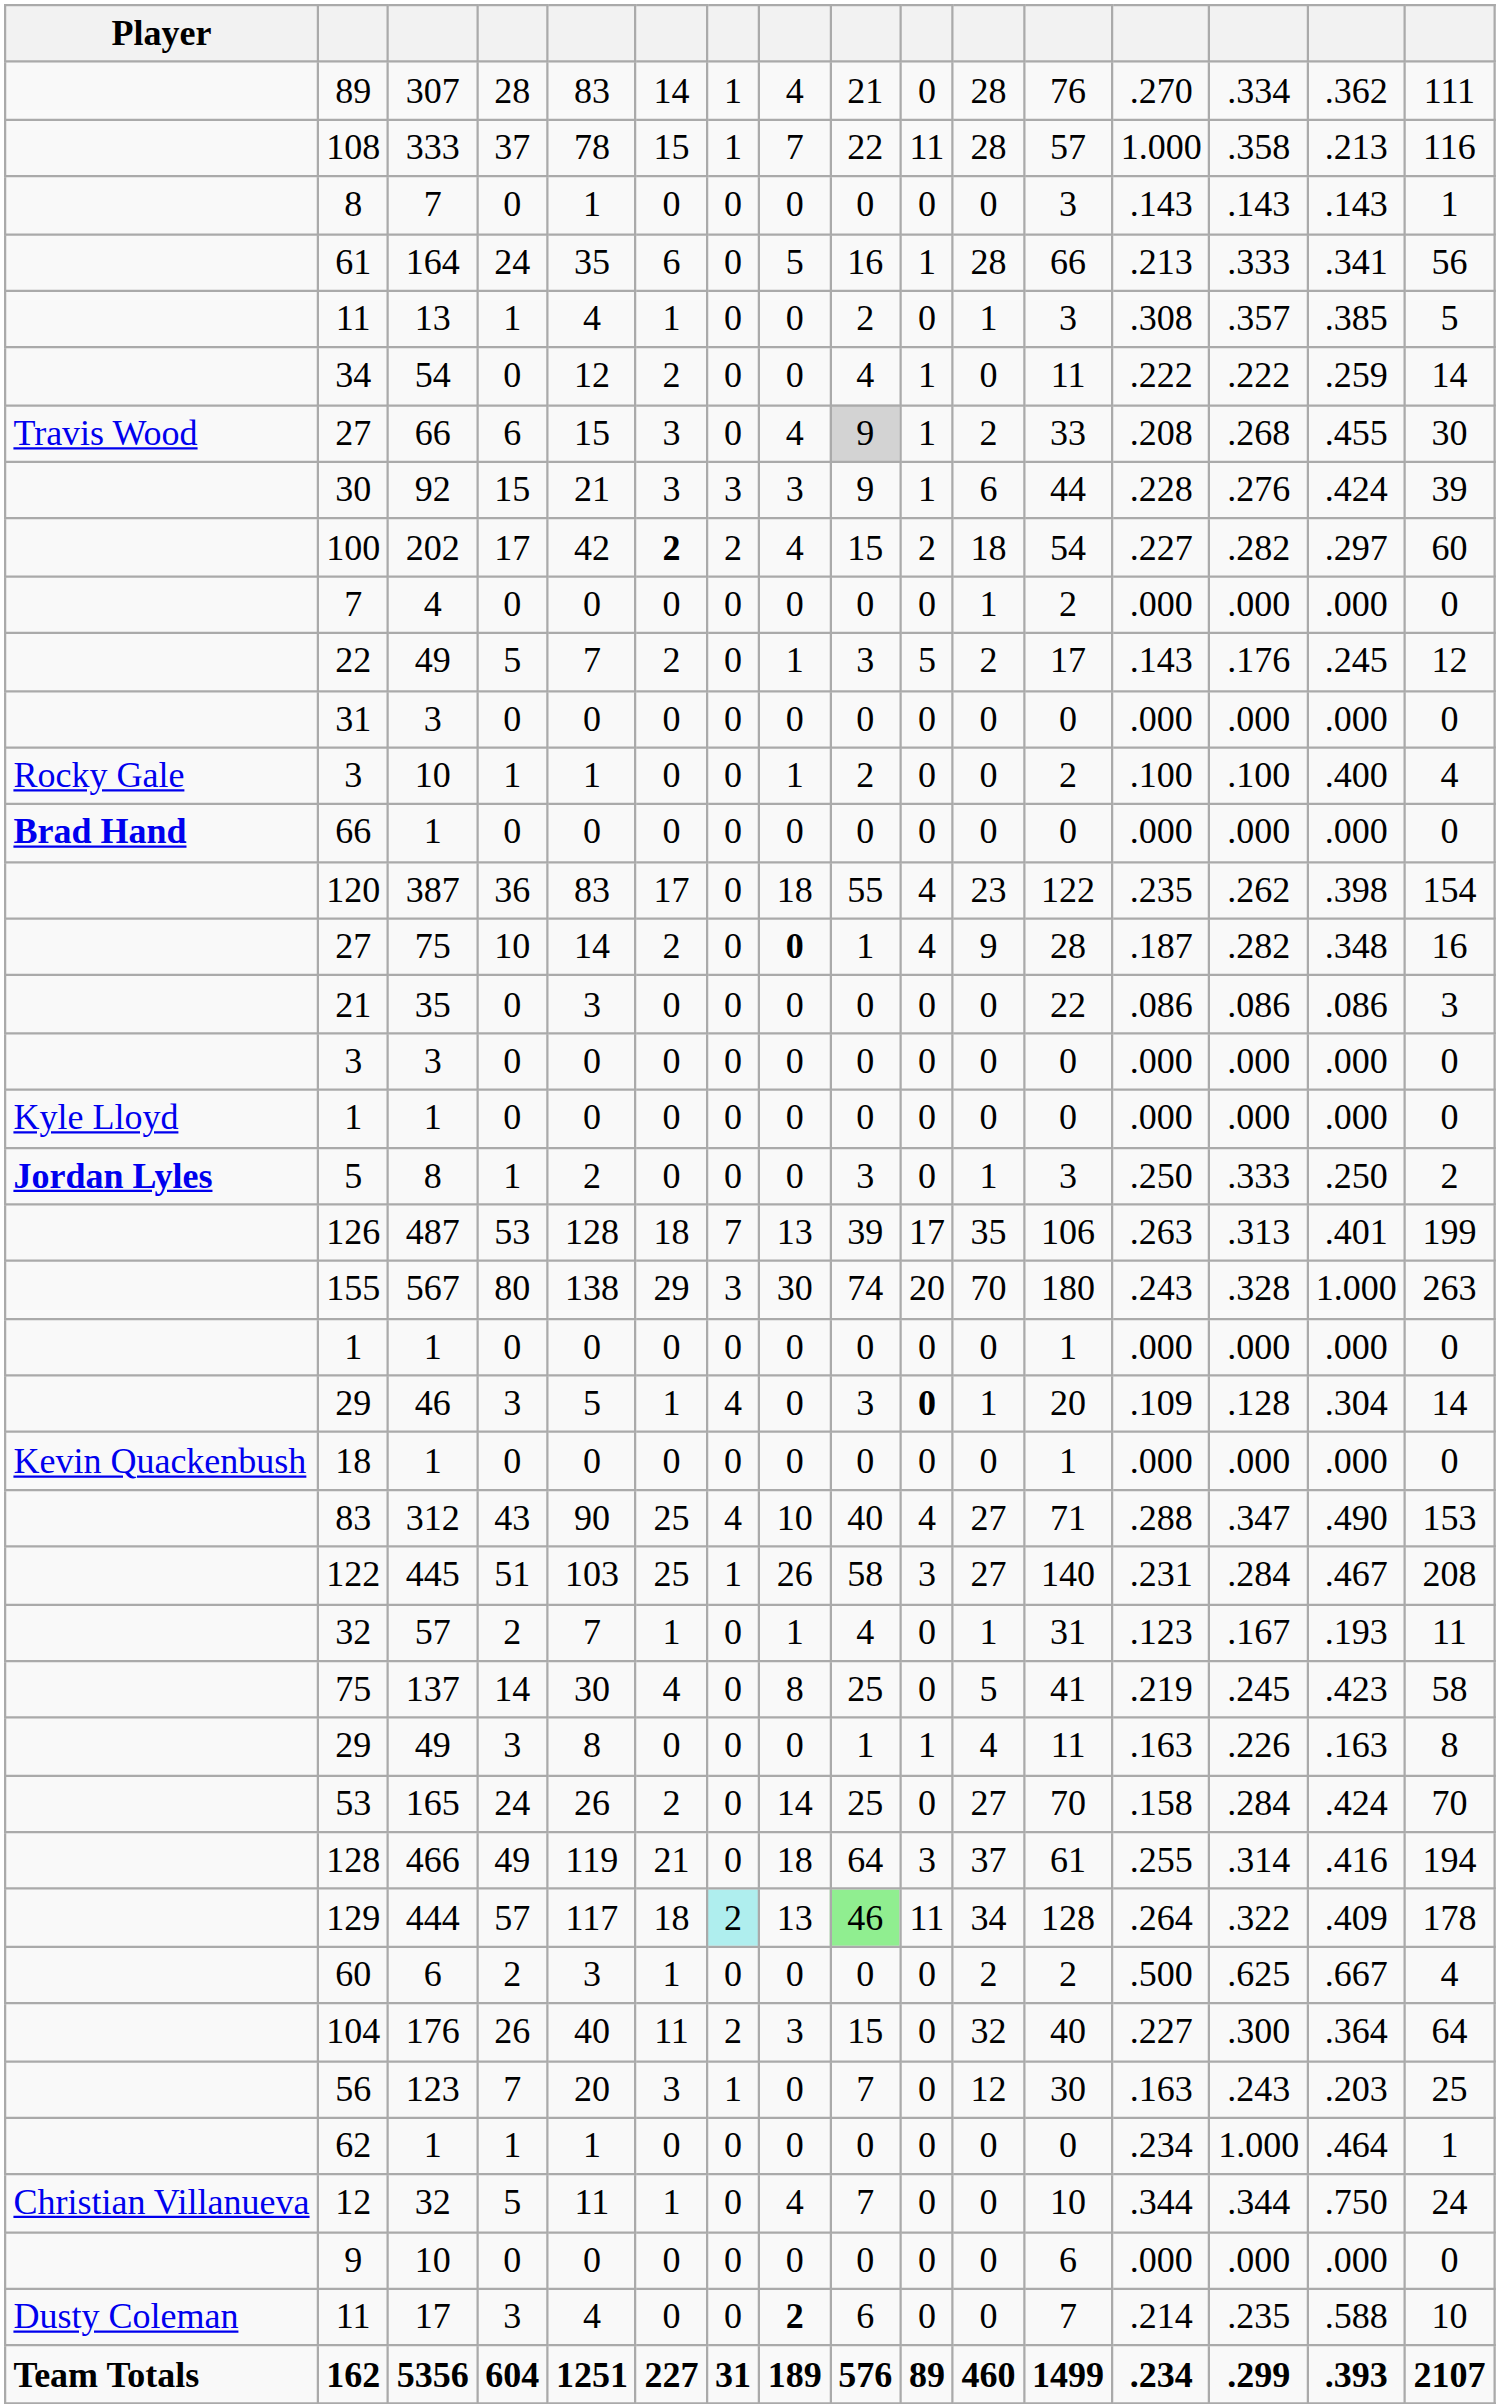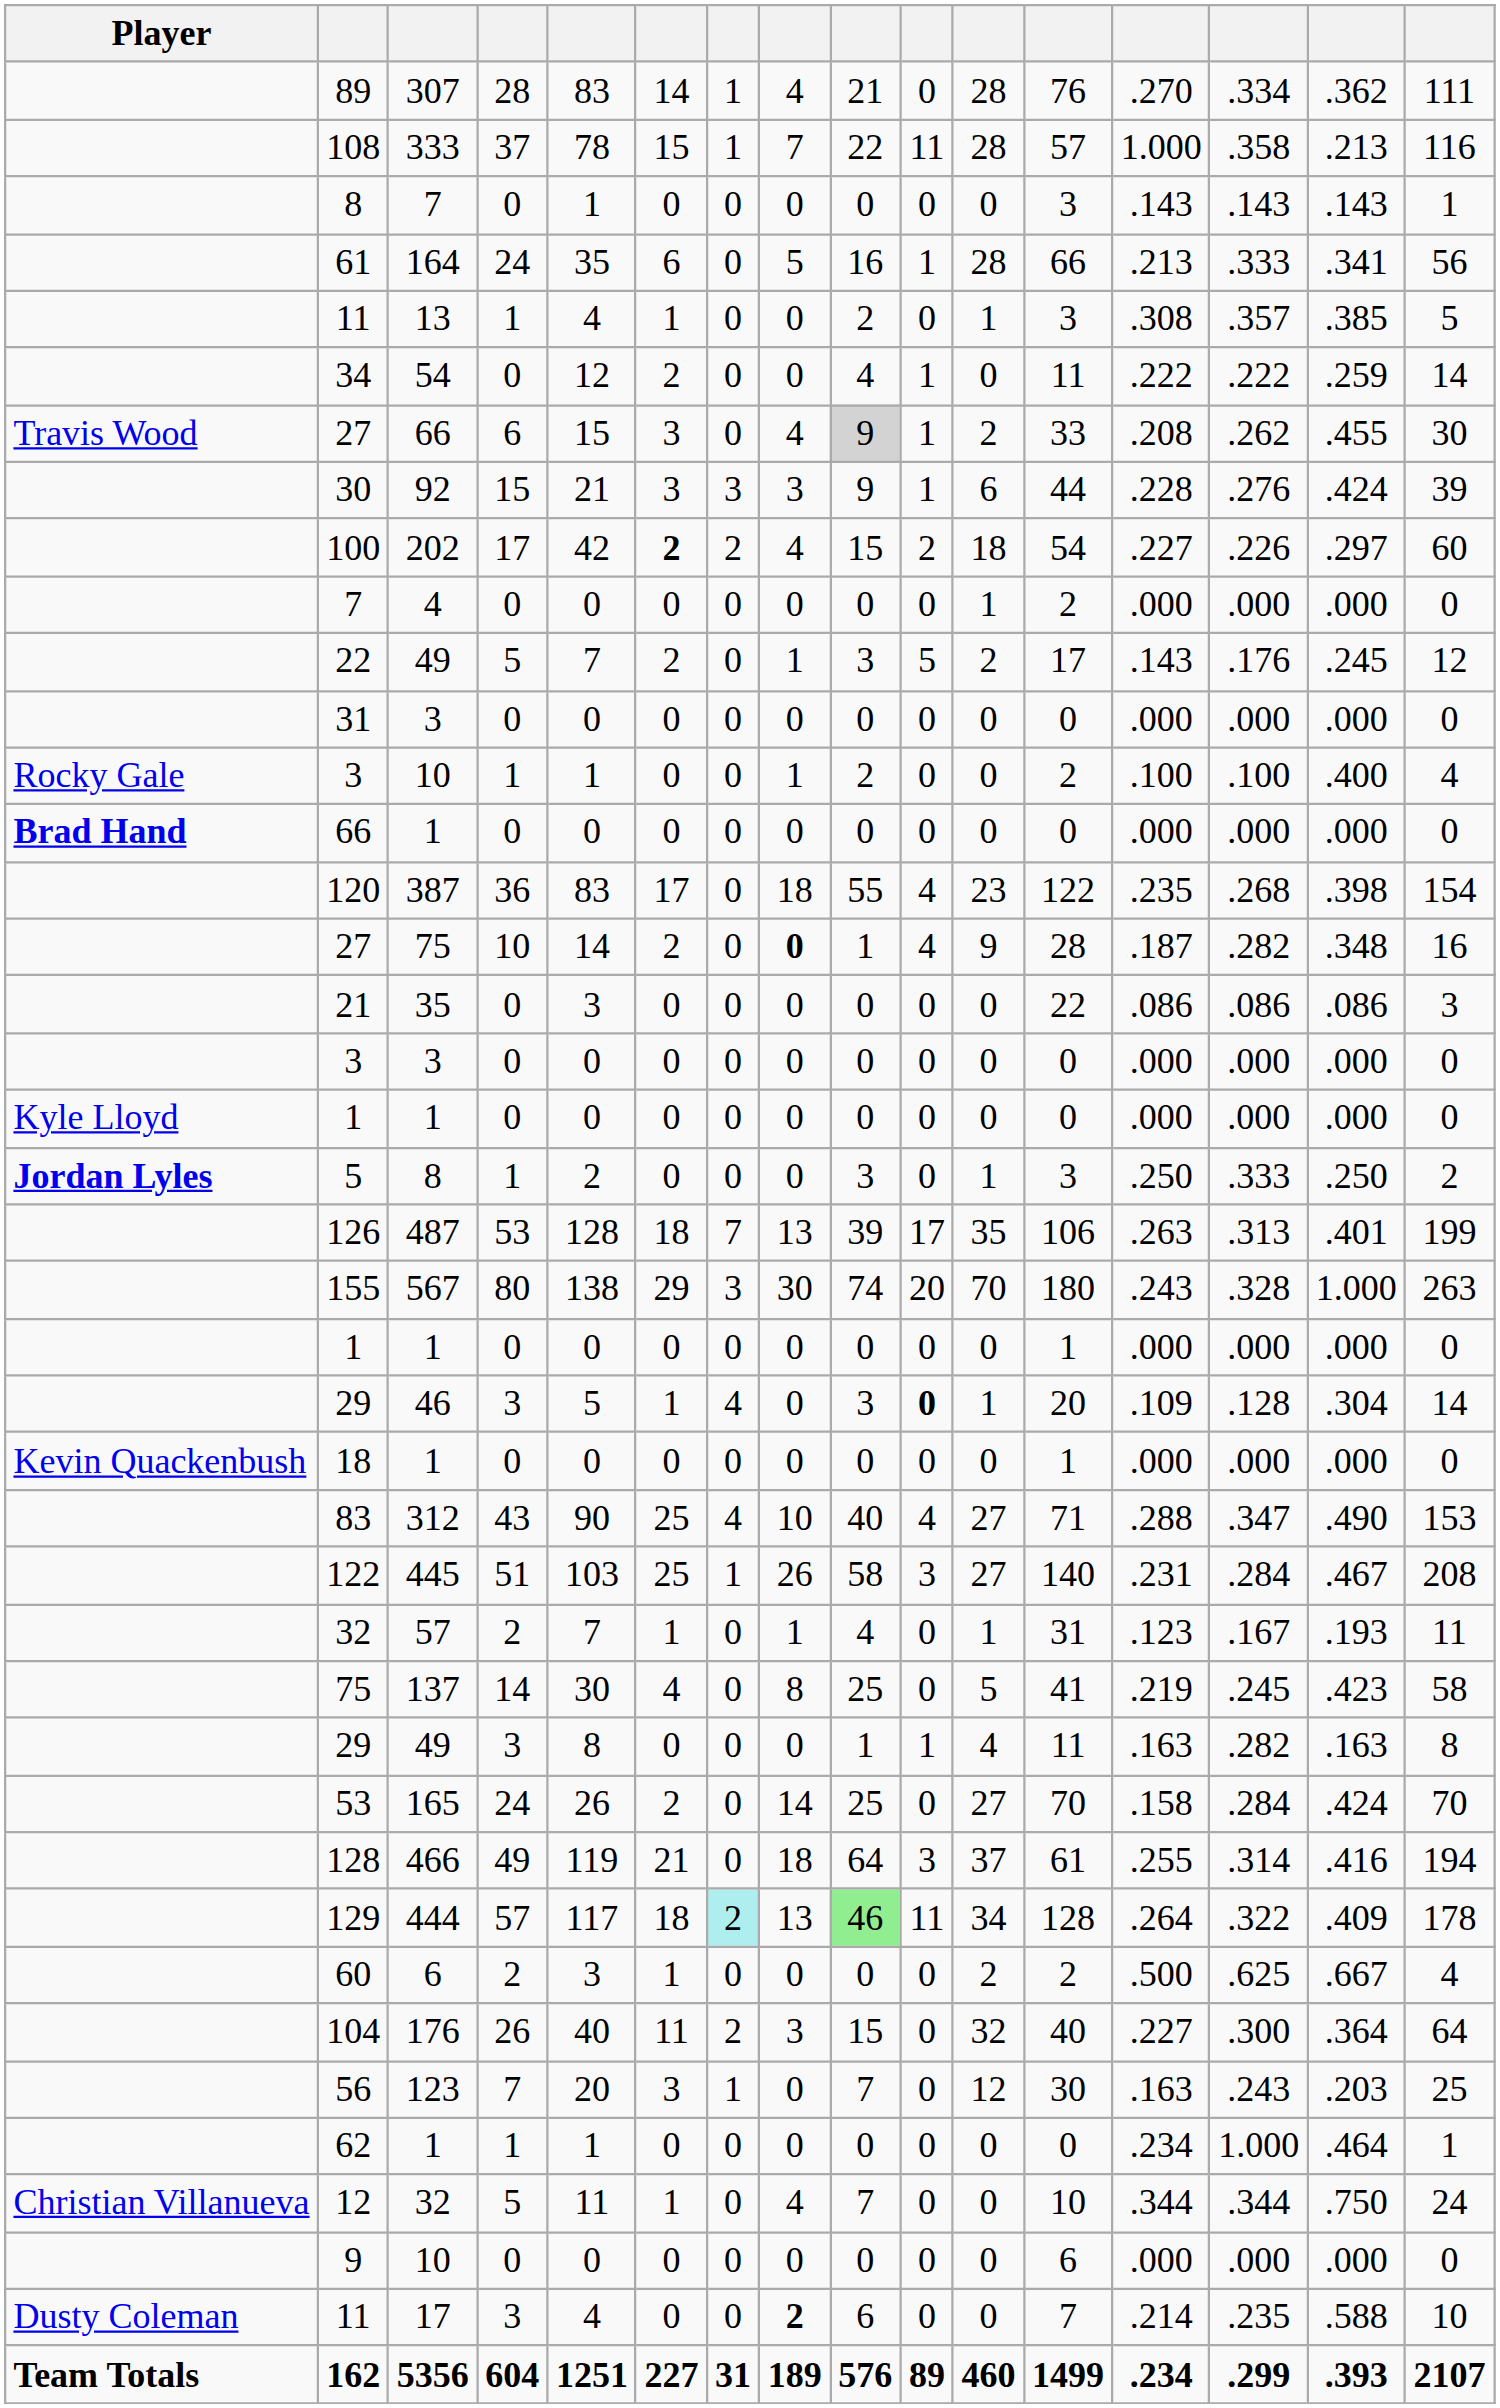(1259, 432) .268 -> (1259, 432) .262
(1259, 546) .282 -> (1259, 546) .226
(1259, 889) .262 -> (1259, 889) .268
(1259, 1745) .226 -> (1259, 1745) .282
